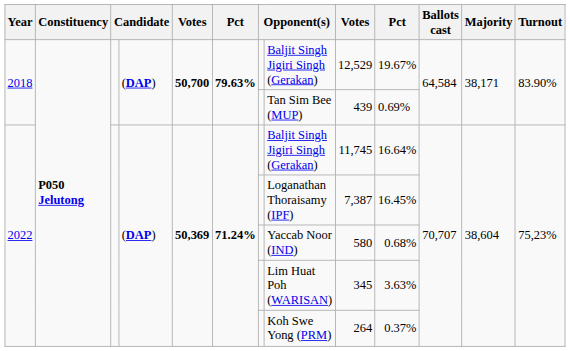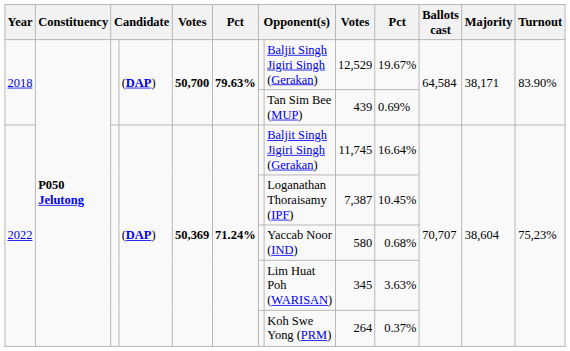(397, 200) 16.45% -> (397, 200) 10.45%
